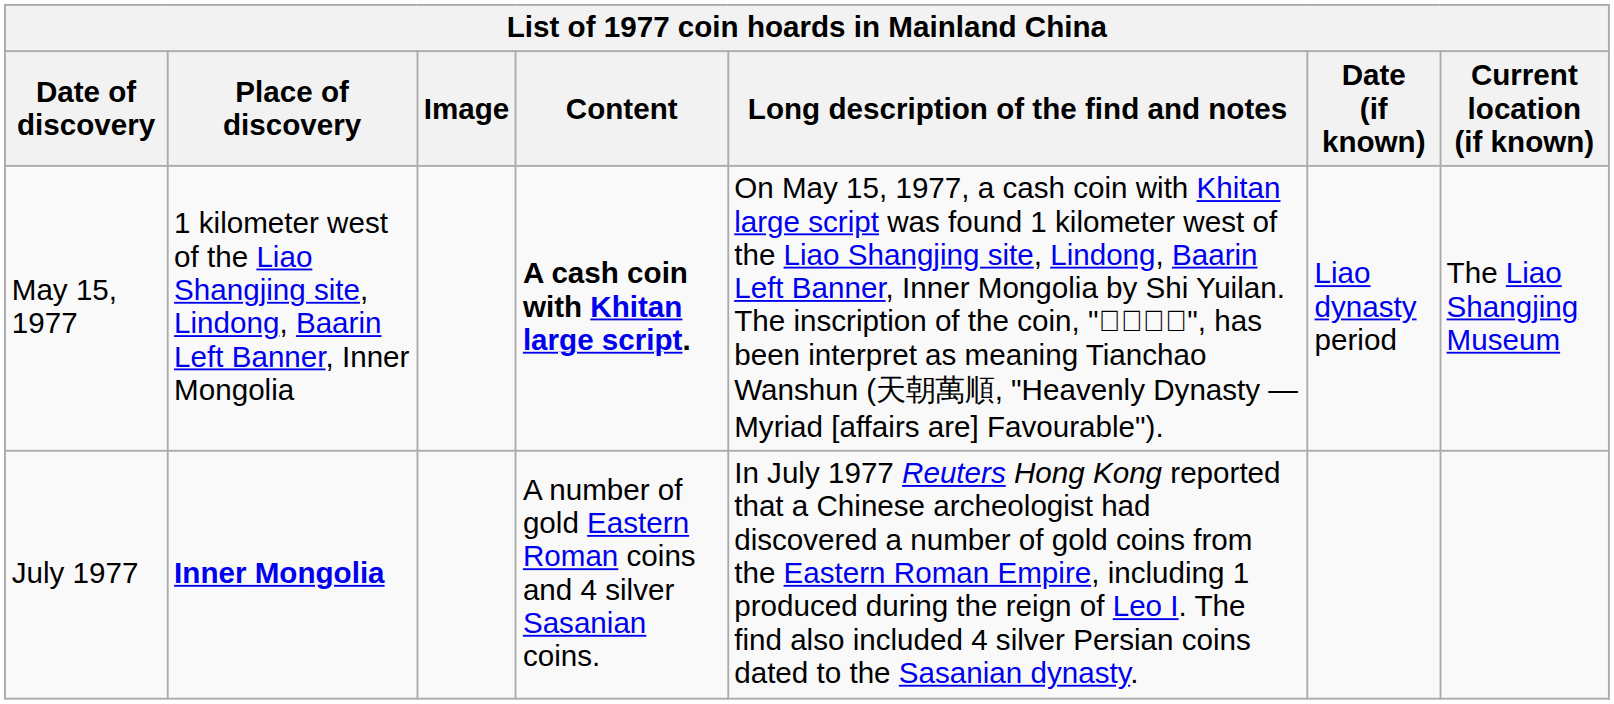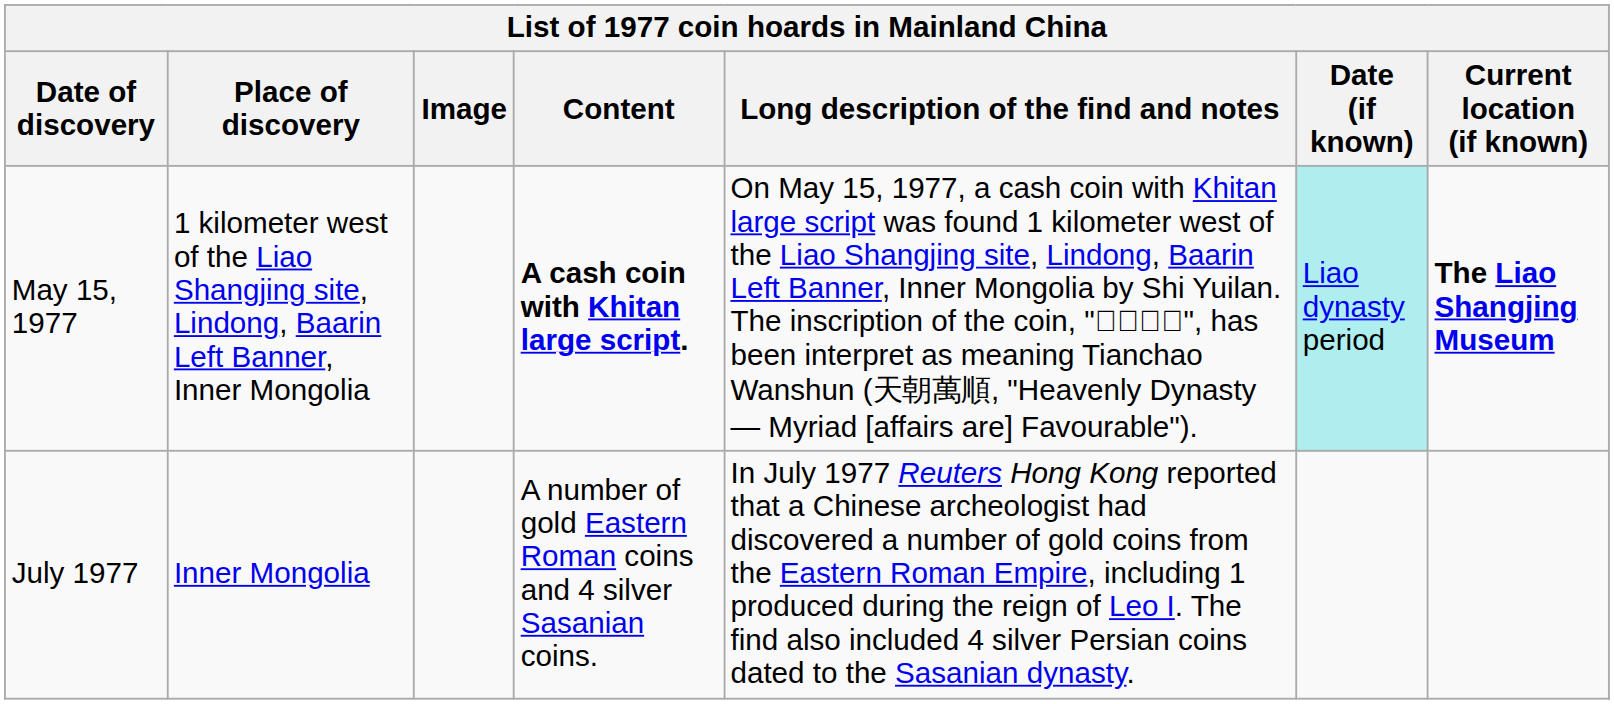(1366, 307) no background -> (1354, 307) paleturquoise background
(1512, 307) normal -> (1506, 307) bold
(279, 573) bold -> (272, 573) normal
